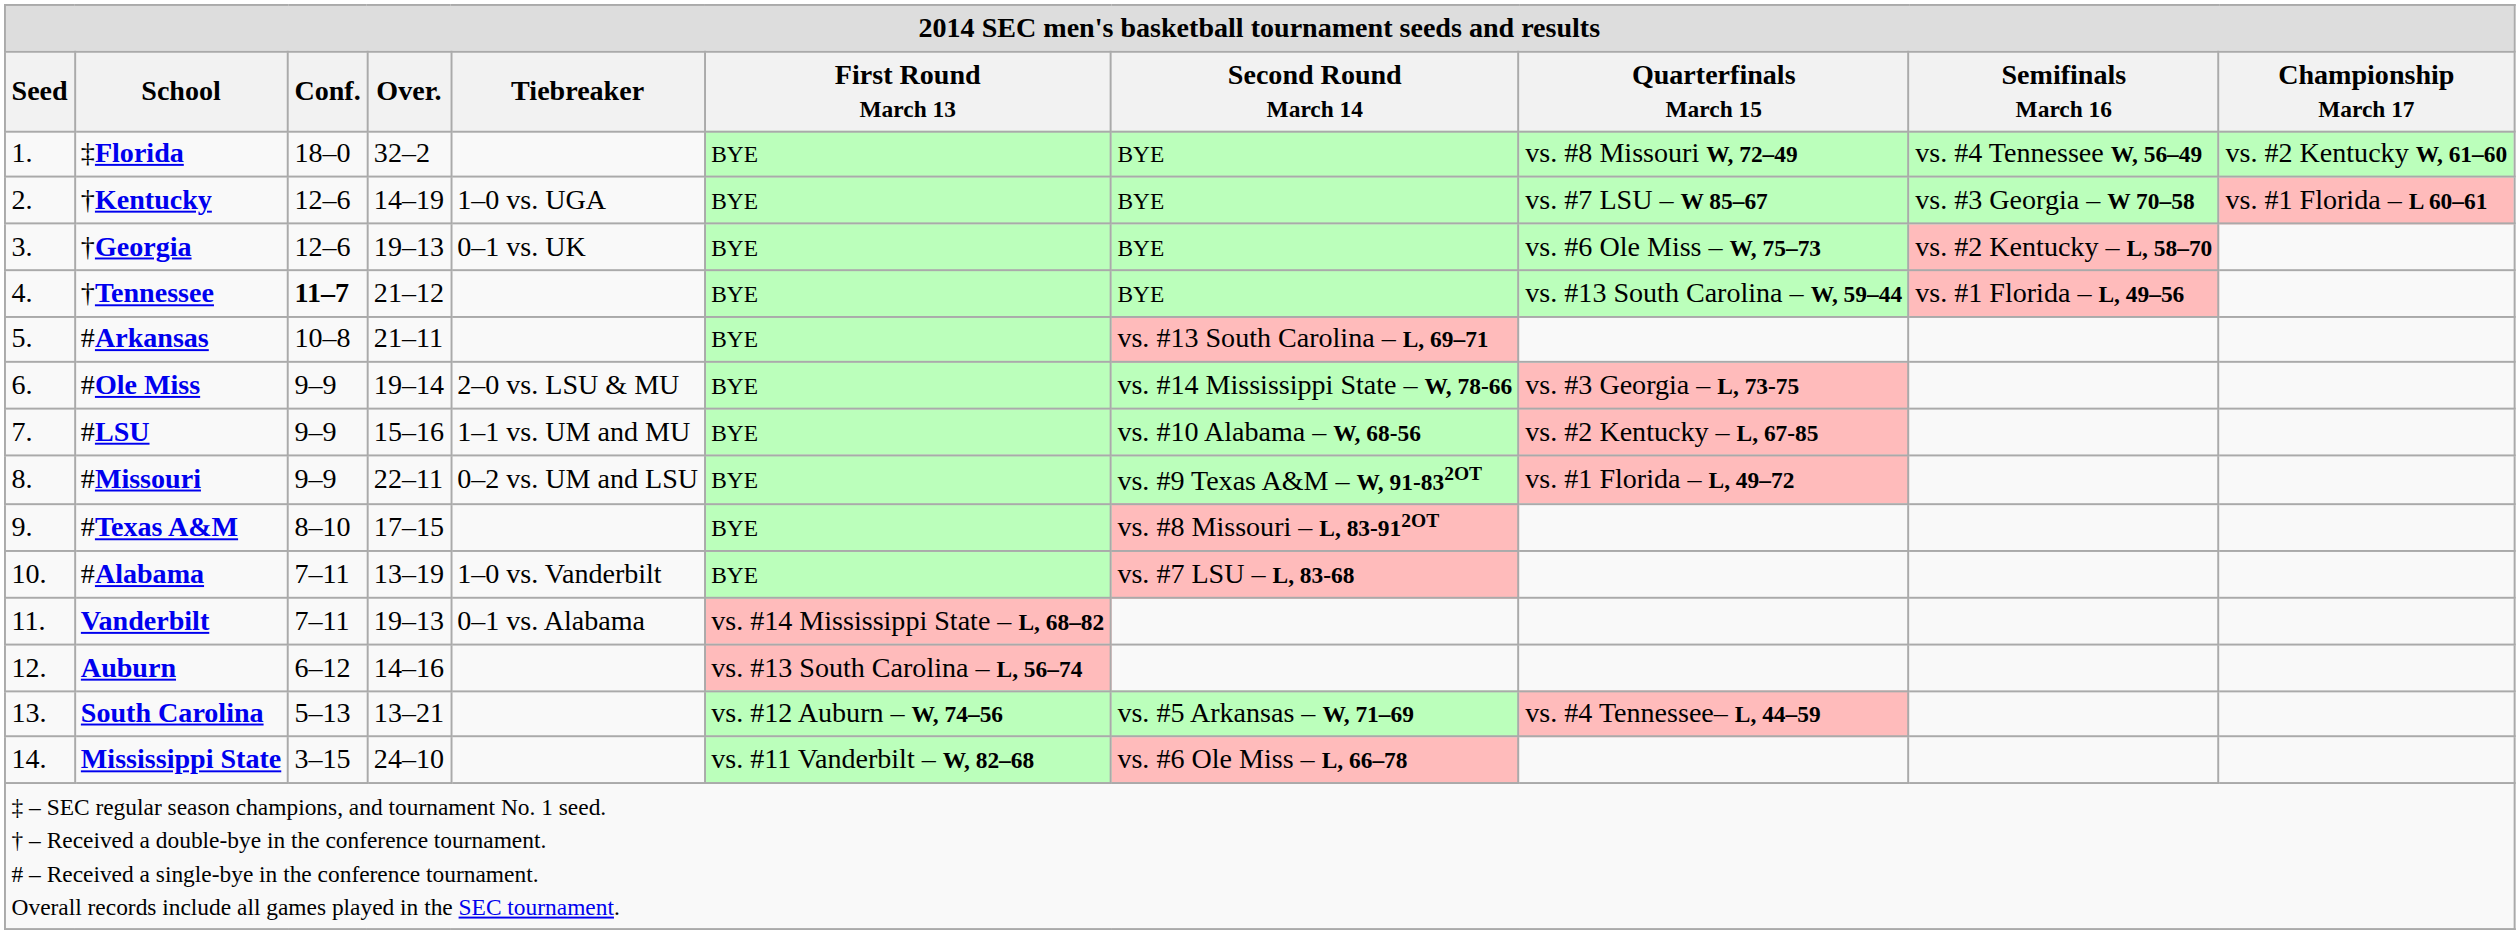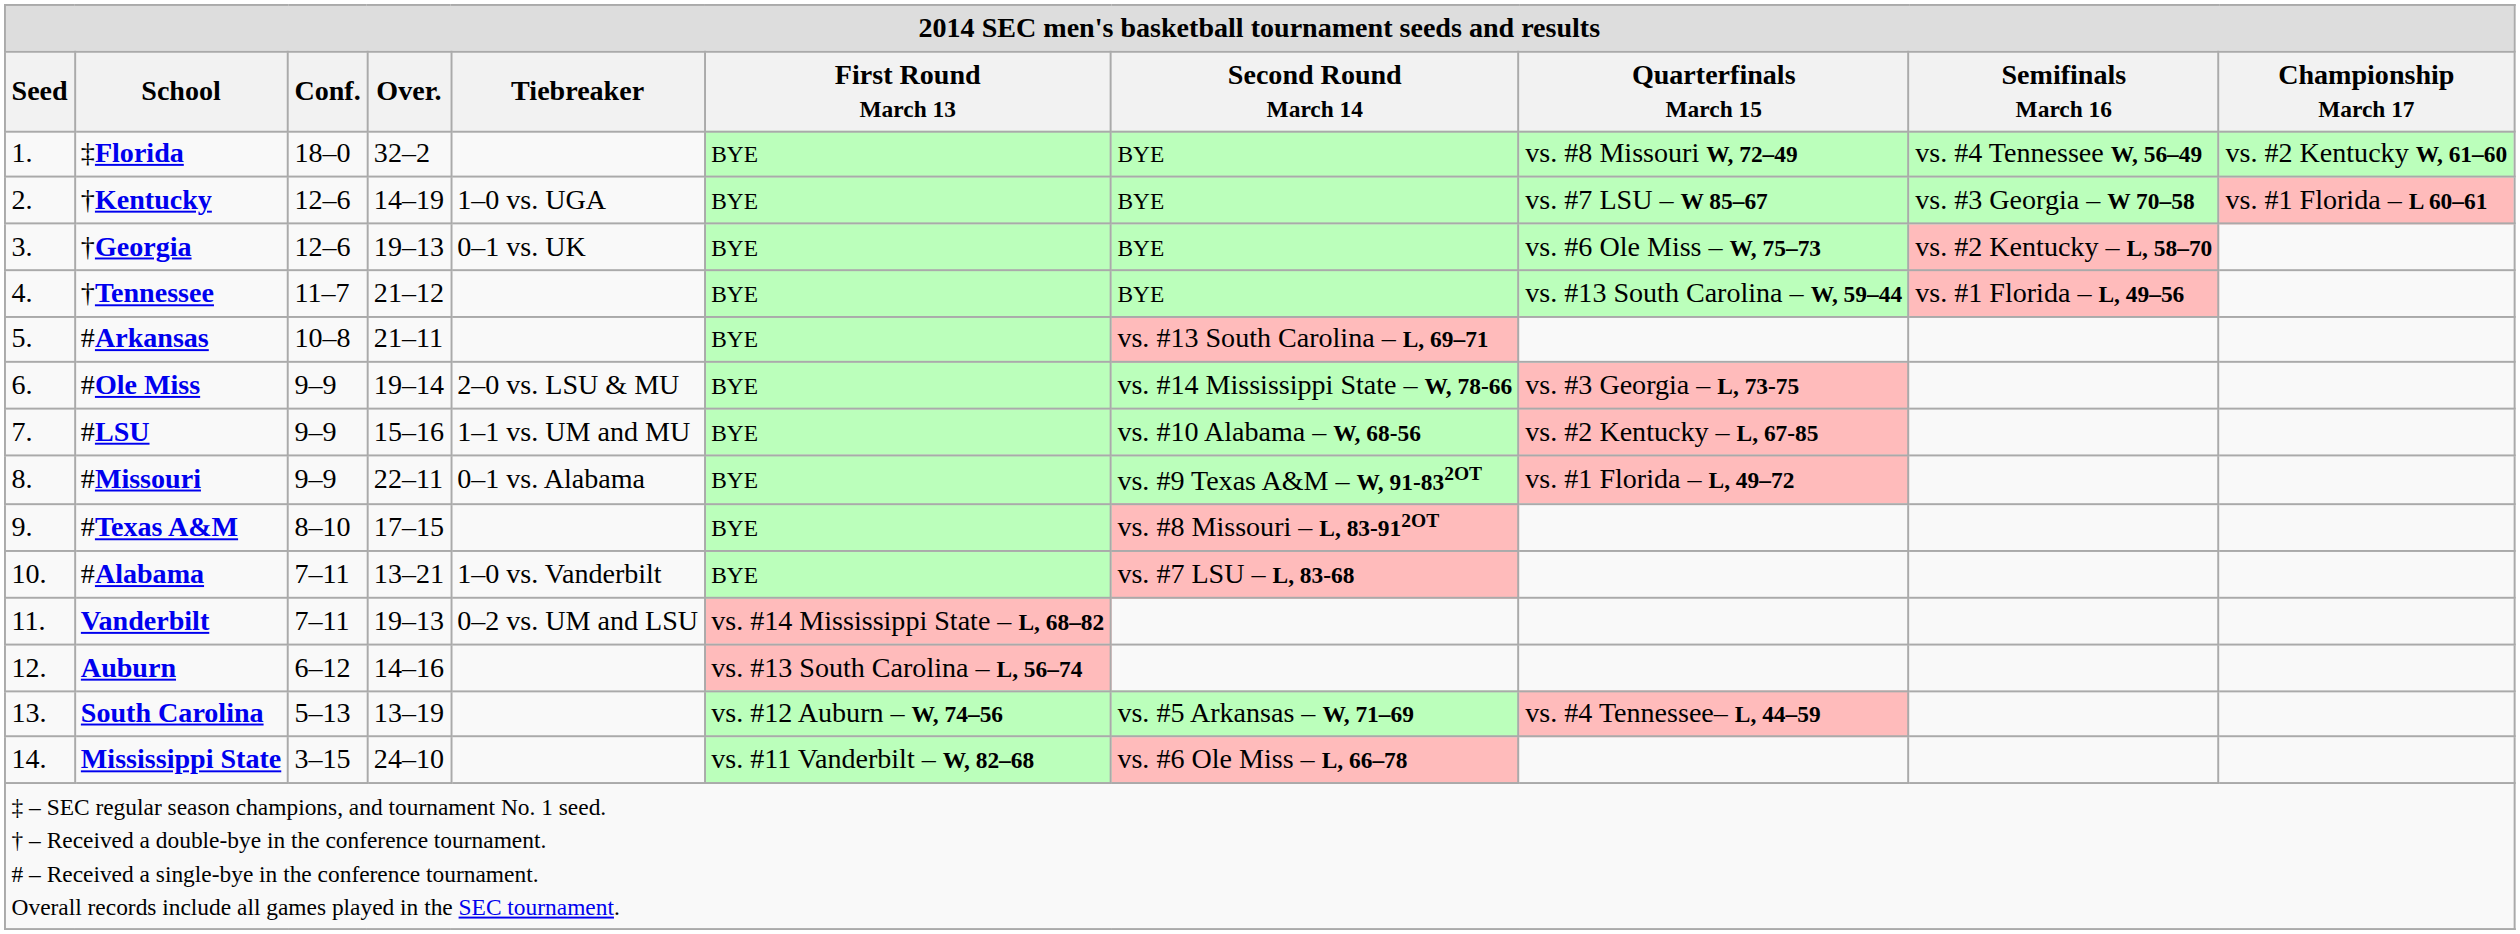(322, 292) bold -> (322, 292) normal
(578, 478) 0–2 vs. UM and LSU -> (551, 478) 0–1 vs. Alabama
(409, 574) 13–19 -> (409, 574) 13–21
(551, 620) 0–1 vs. Alabama -> (578, 620) 0–2 vs. UM and LSU
(409, 713) 13–21 -> (409, 713) 13–19
